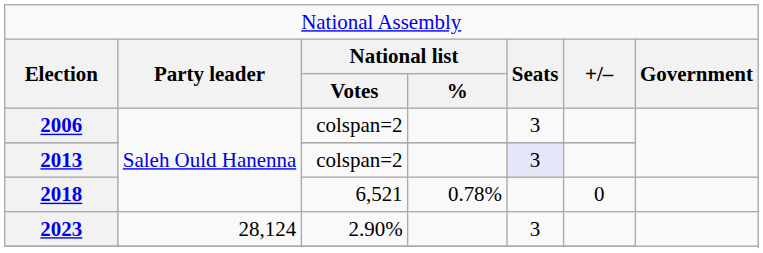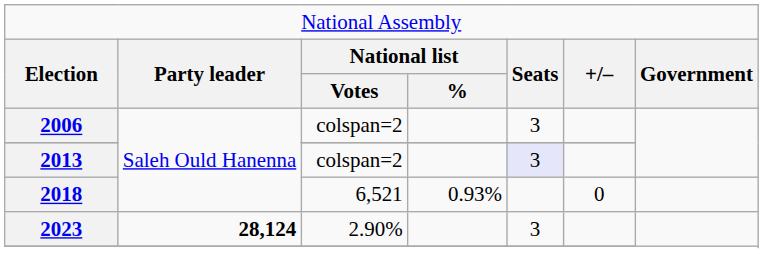(475, 194) 0.78% -> (475, 194) 0.93%
(267, 229) normal -> (267, 229) bold
